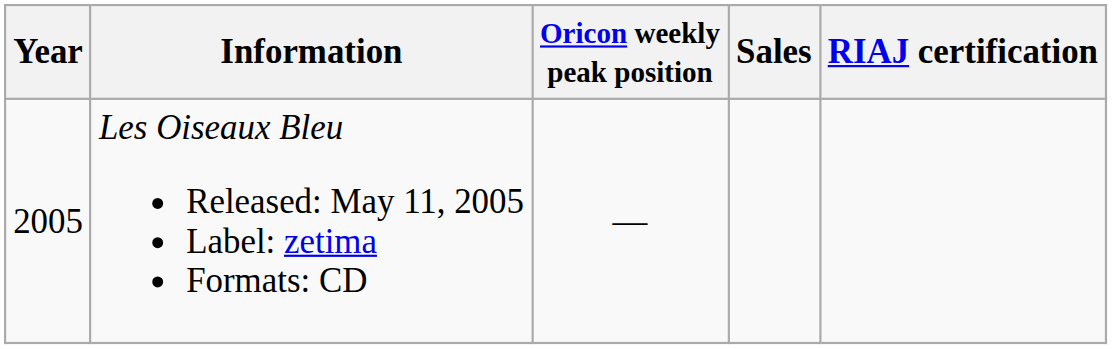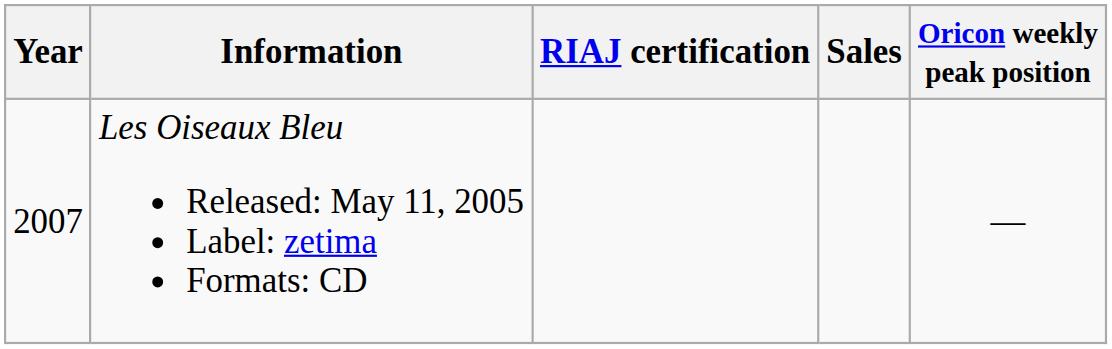columns swapped: (630, 53) <-> (963, 51)
(48, 220) 2005 -> (48, 220) 2007
